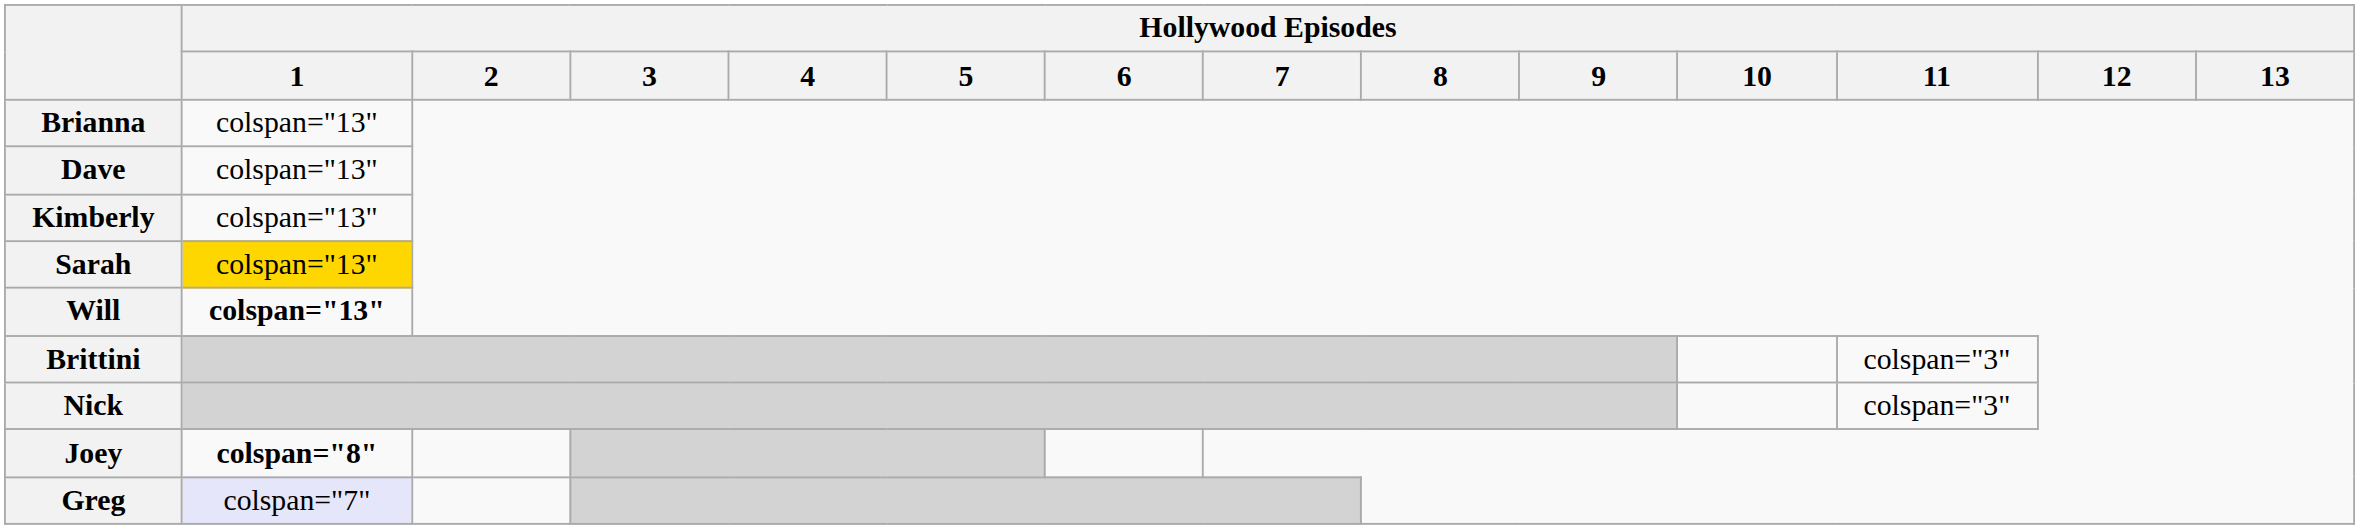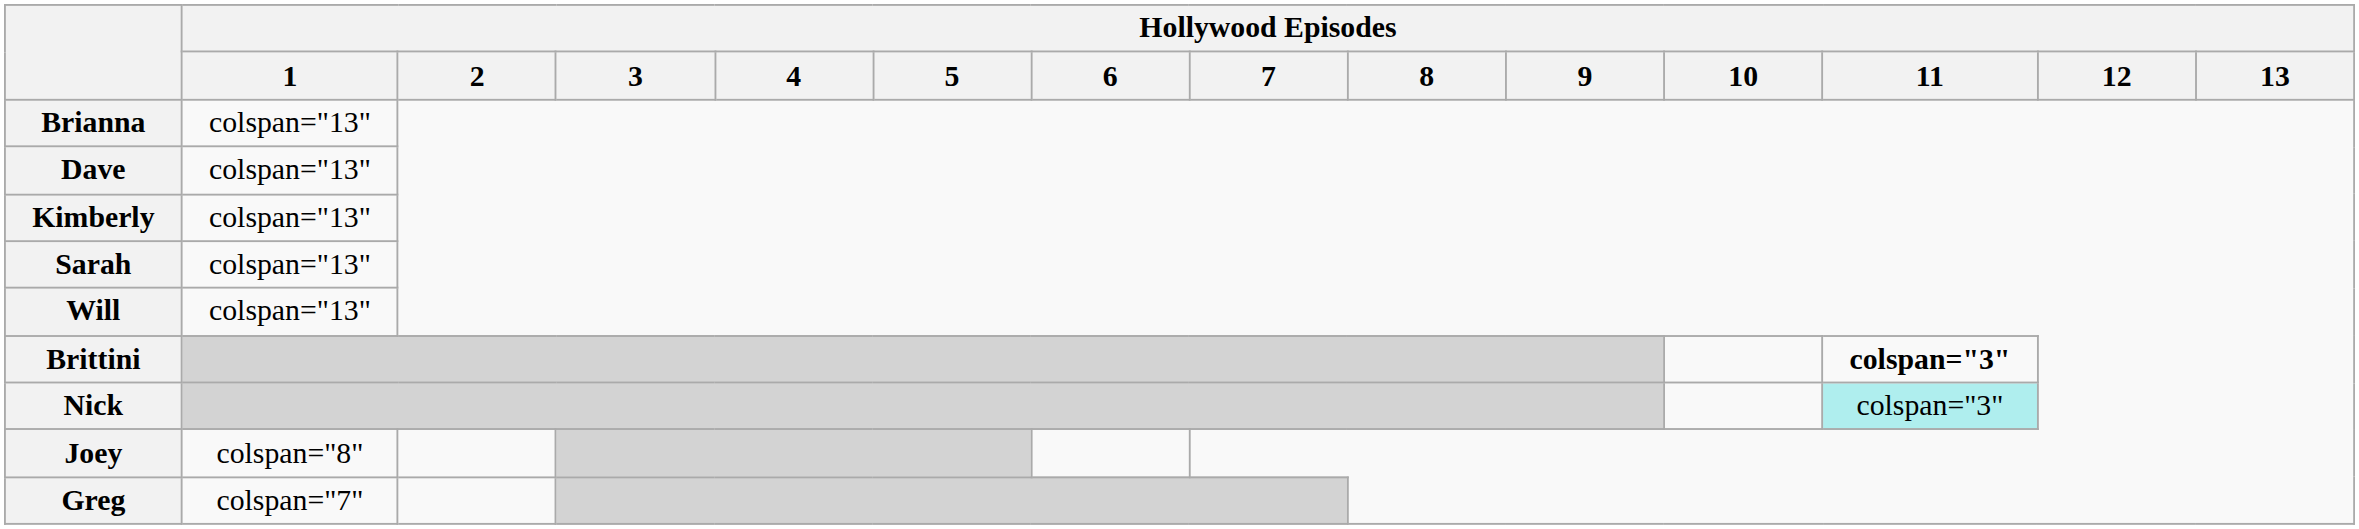(297, 264) gold background -> (290, 264) no background
(297, 311) bold -> (290, 311) normal
(1937, 358) normal -> (1930, 358) bold
(1937, 405) no background -> (1930, 405) paleturquoise background
(297, 452) bold -> (290, 452) normal
(297, 500) lavender background -> (290, 500) no background
